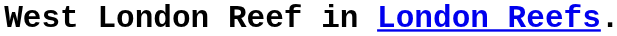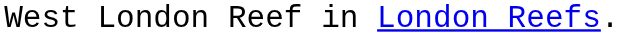(312, 19) bold -> (312, 19) normal
